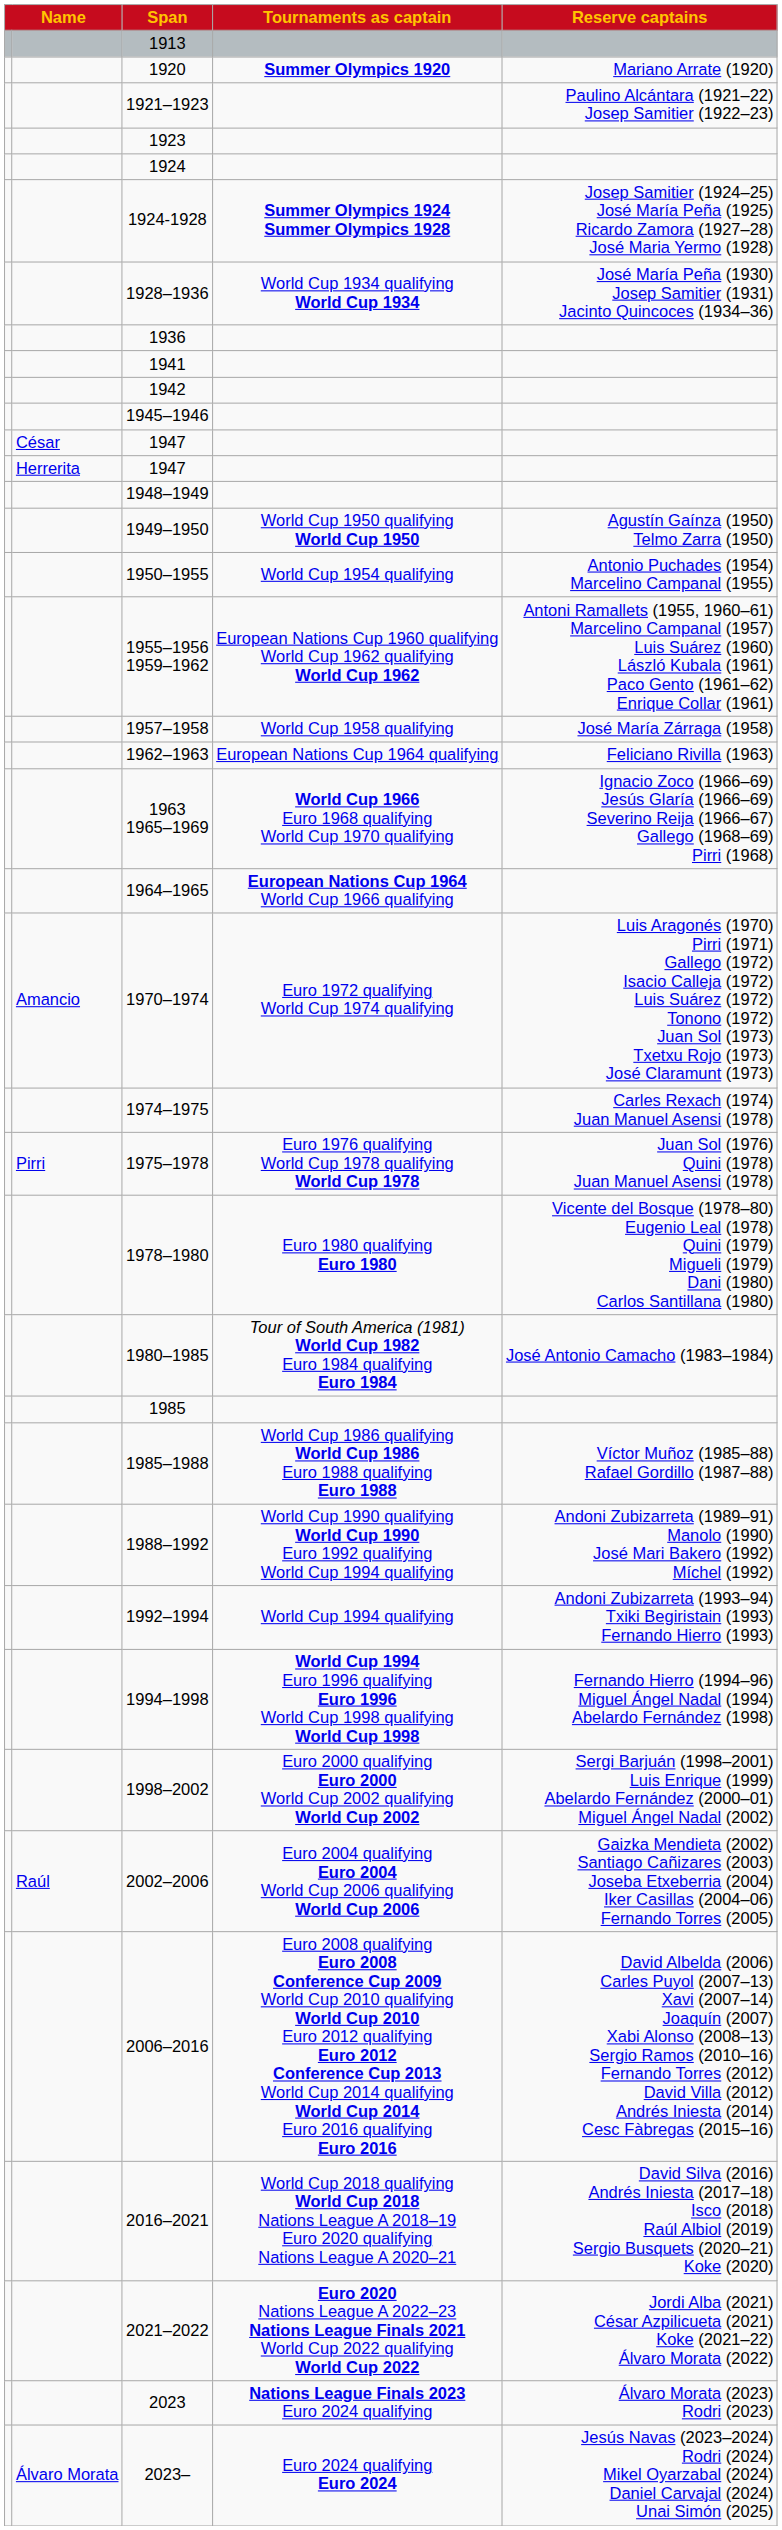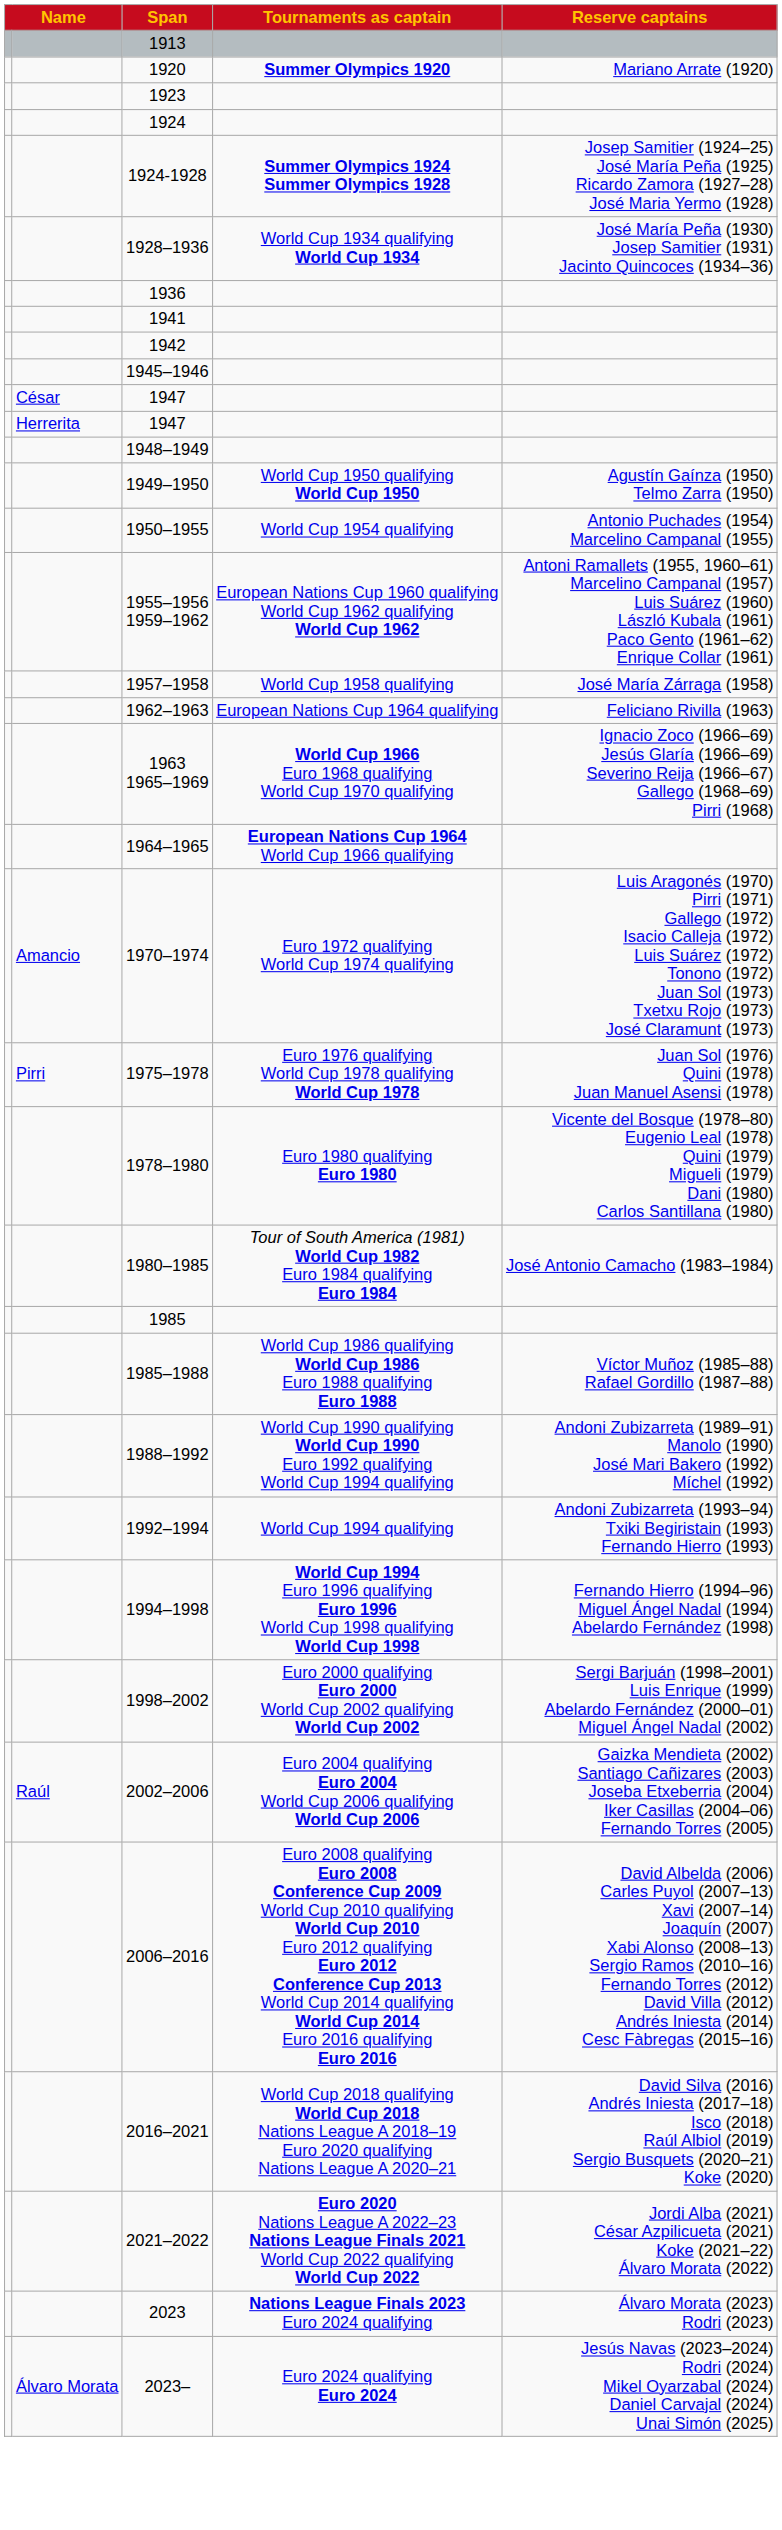- row: (67, 105)
- row: (67, 1110)
